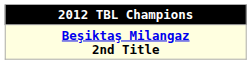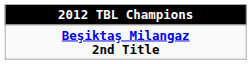(126, 42) lightyellow background -> (126, 42) no background
